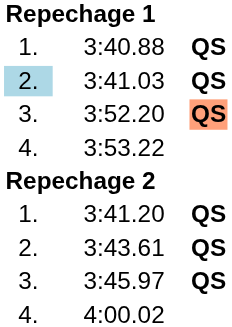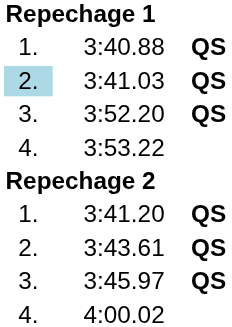(209, 114) lightsalmon background -> (209, 114) no background
